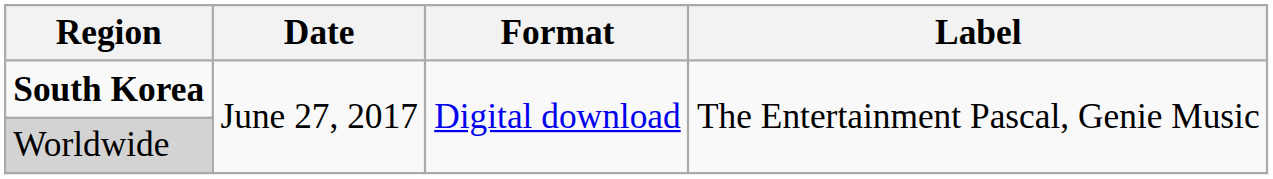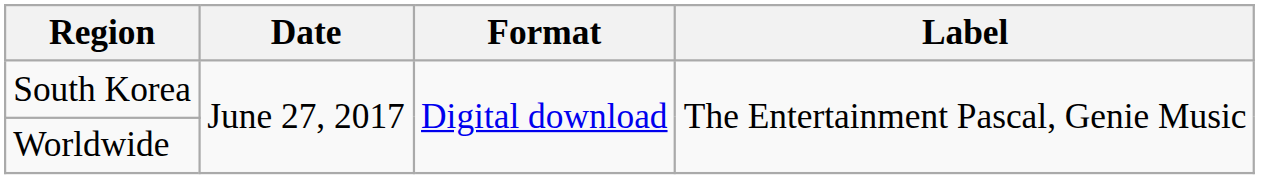(109, 88) bold -> (102, 88) normal
(91, 144) lightgrey background -> (91, 144) no background
